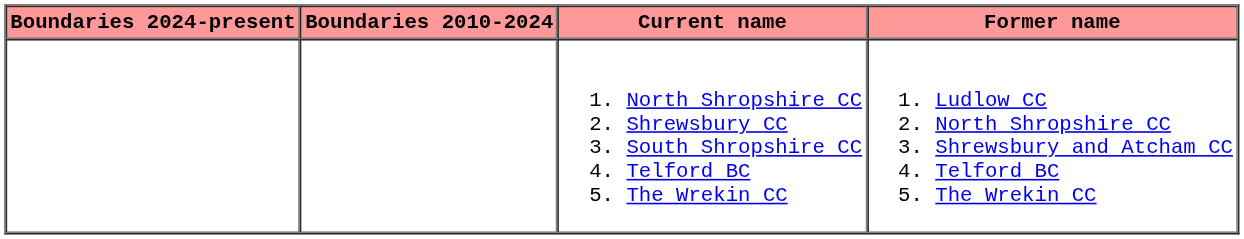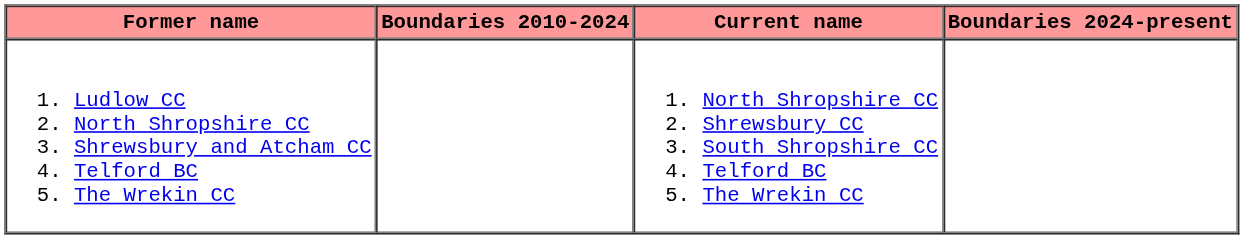columns swapped: (1052, 22) <-> (153, 22)
